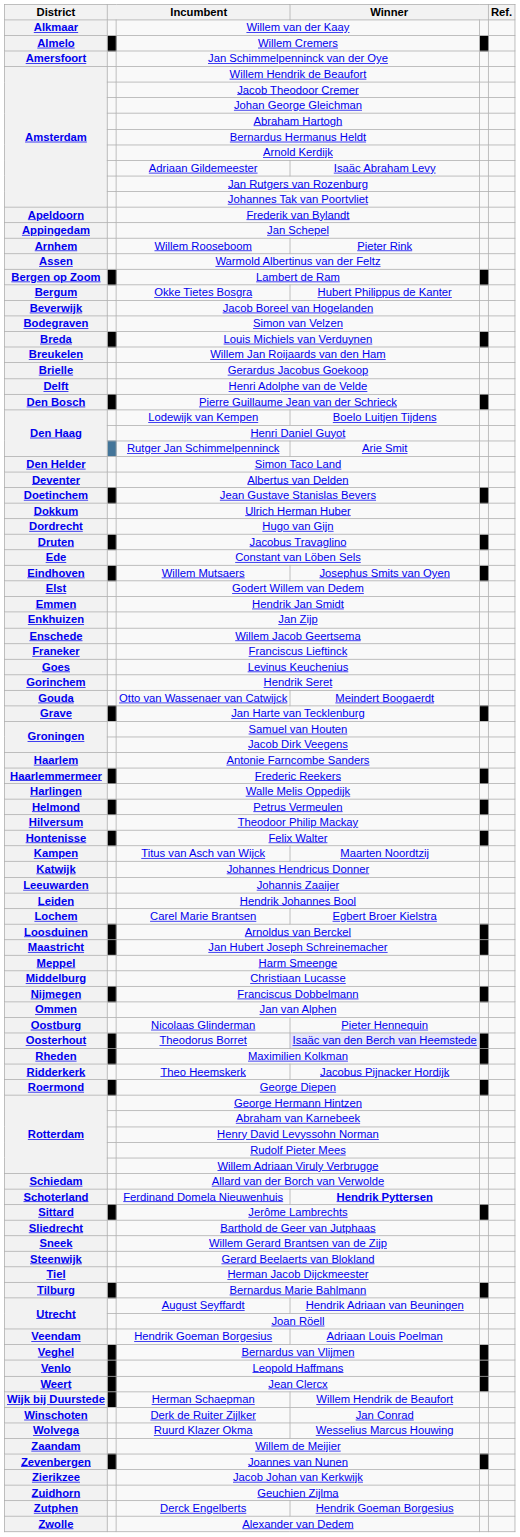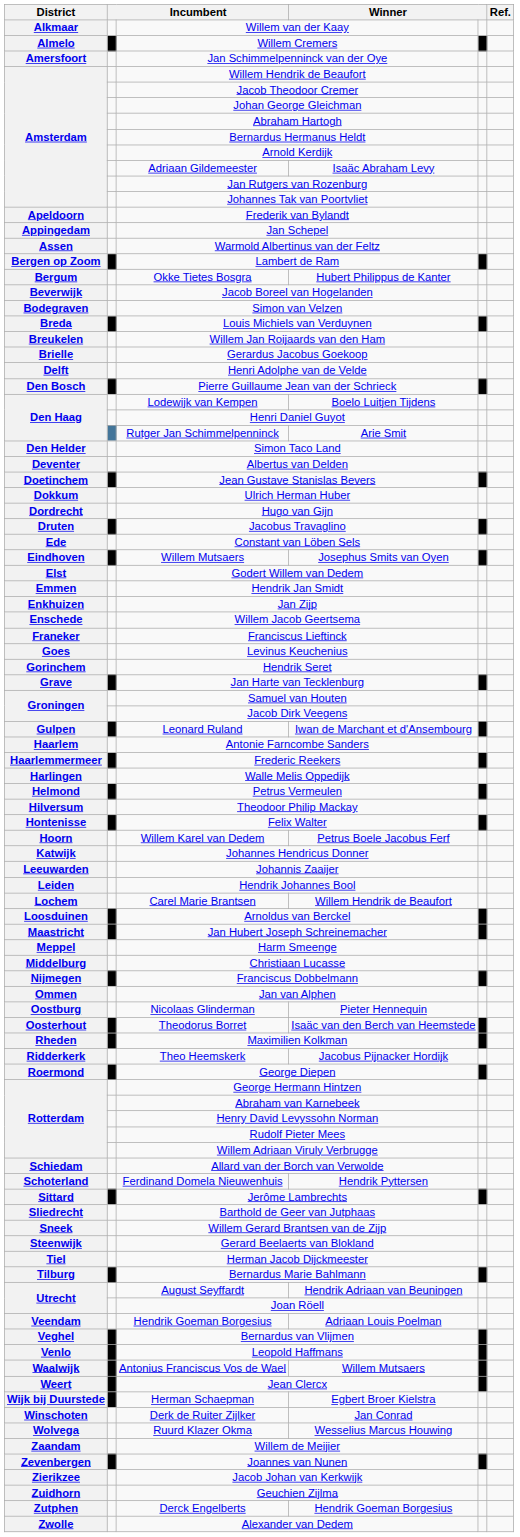- row: (203, 246)
- row: (203, 698)
+ row: (203, 729)
+ row: (203, 838)
- row: (203, 854)
(385, 916) Egbert Broer Kielstra -> (383, 900) Willem Hendrik de Beaufort
(385, 1041) lavender background -> (383, 1025) no background
(385, 1197) bold -> (383, 1181) normal
+ row: (203, 1368)
(385, 1399) Willem Hendrik de Beaufort -> (383, 1399) Egbert Broer Kielstra
